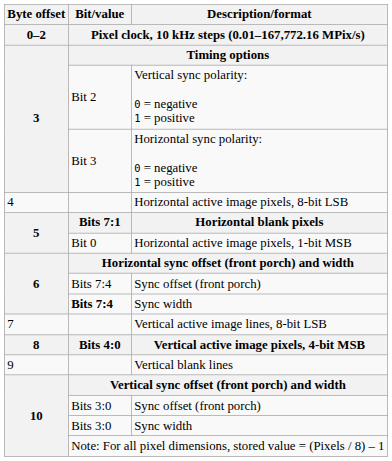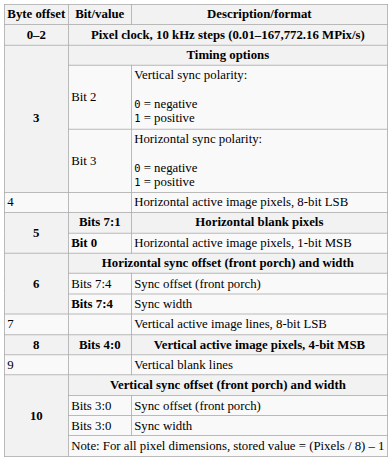(84, 243) normal -> (84, 243) bold
